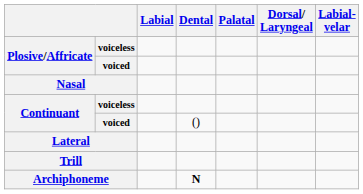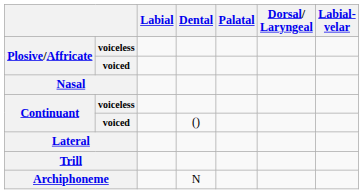(196, 179) bold -> (196, 179) normal
